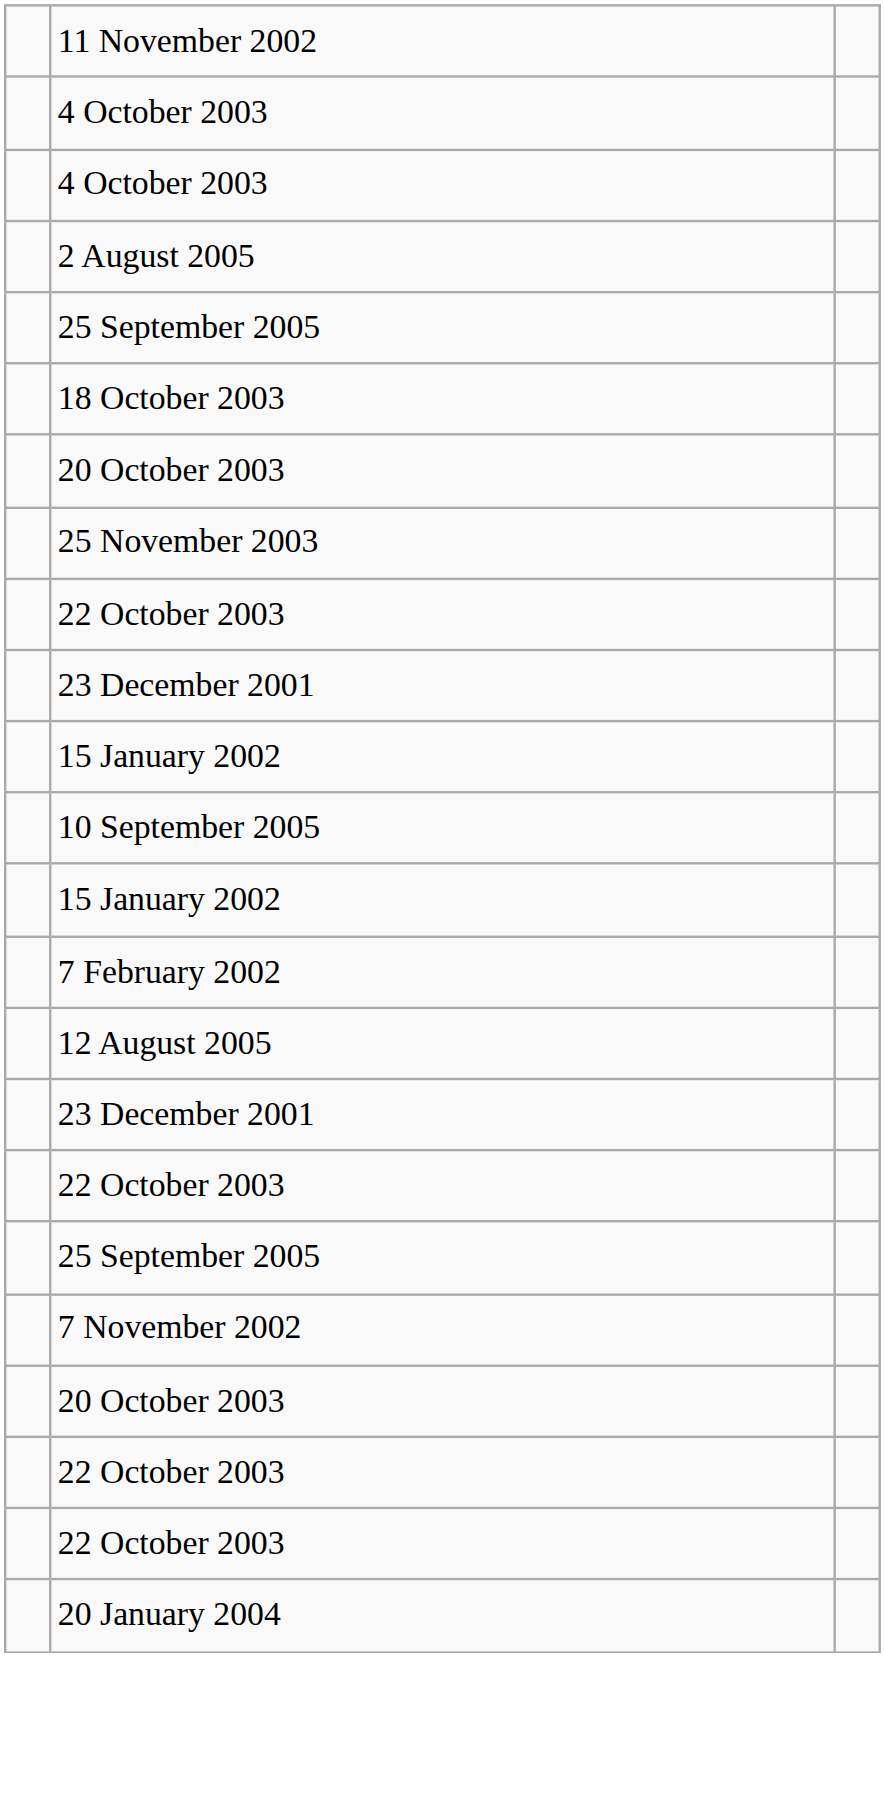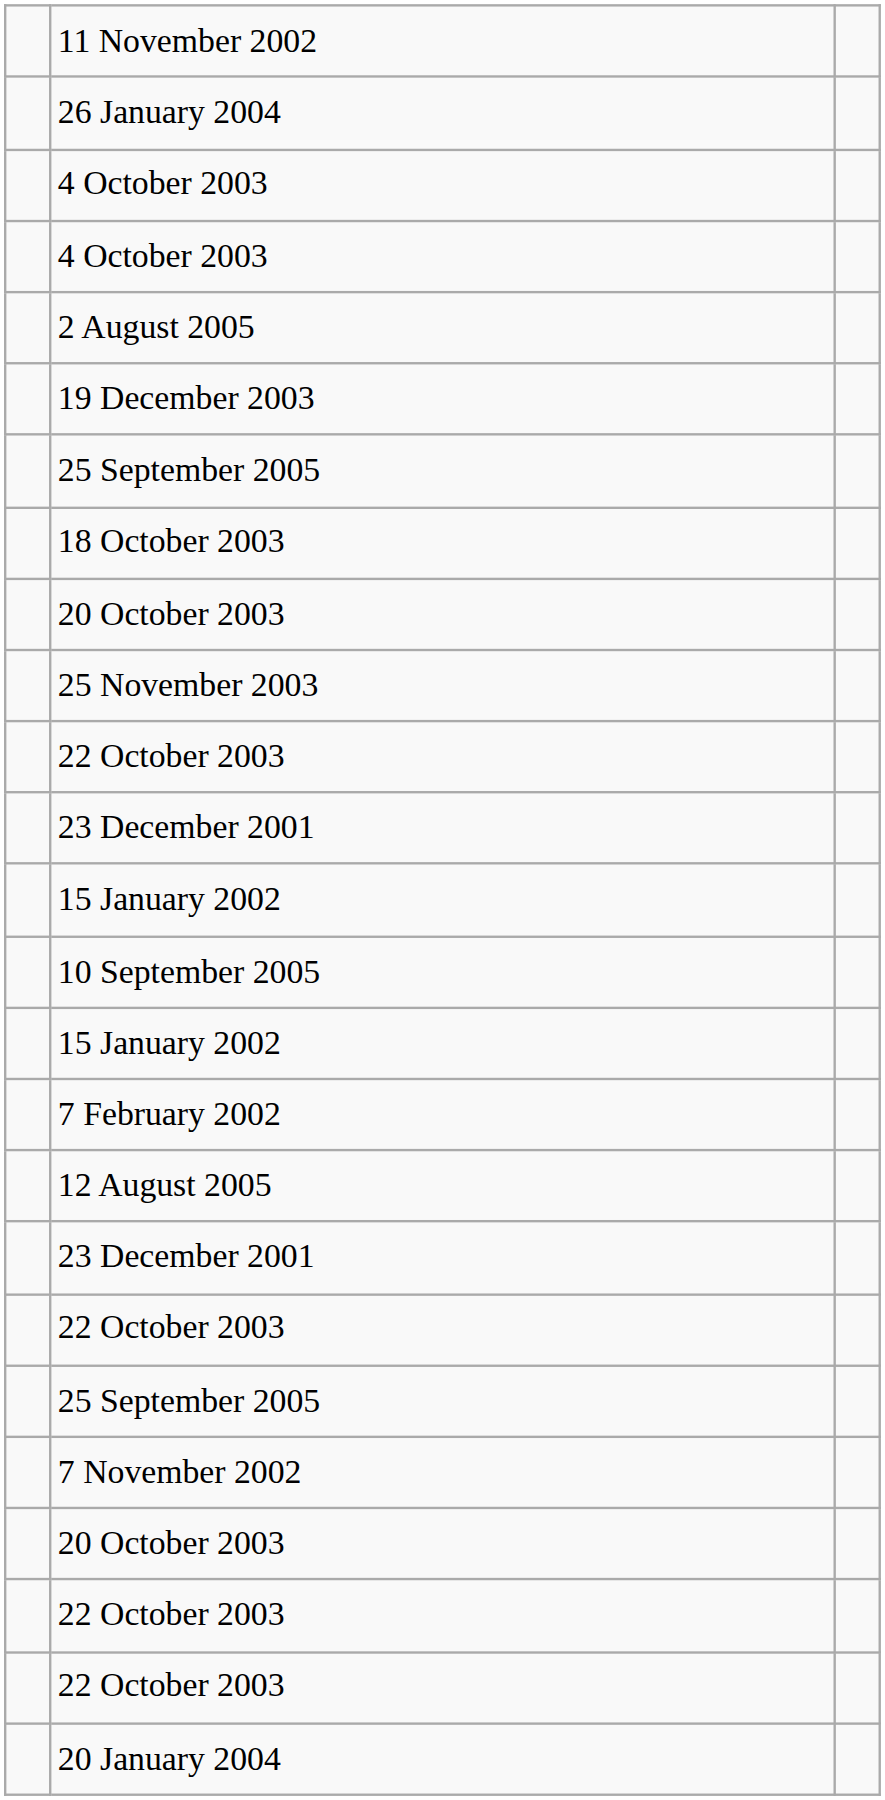+ row: (28, 113)
+ row: (28, 399)
